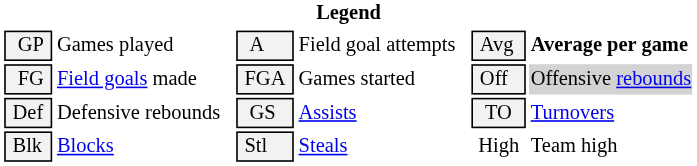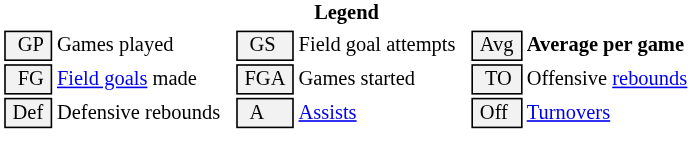(254, 45) A -> (260, 45) GS
(494, 79) Off -> (493, 79) TO
(611, 79) lightgrey background -> (607, 79) no background
(260, 112) GS -> (254, 112) A
(493, 112) TO -> (494, 112) Off
- row: (27, 146)
